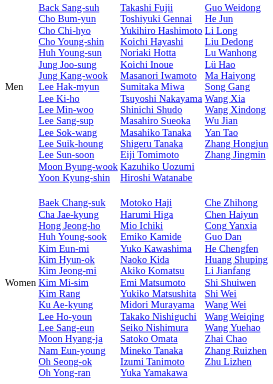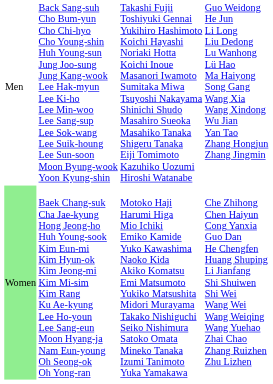(20, 282) no background -> (20, 282) lightgreen background
